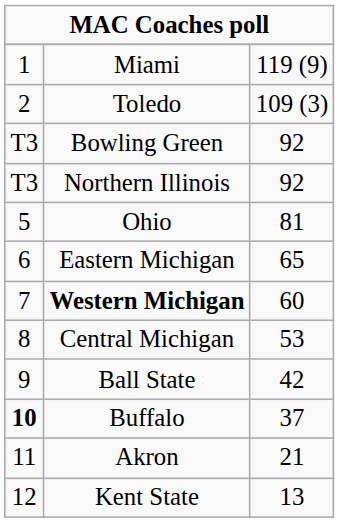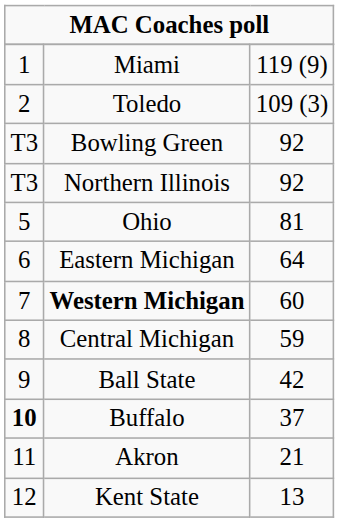(292, 260) 65 -> (292, 260) 64
(292, 339) 53 -> (292, 339) 59
